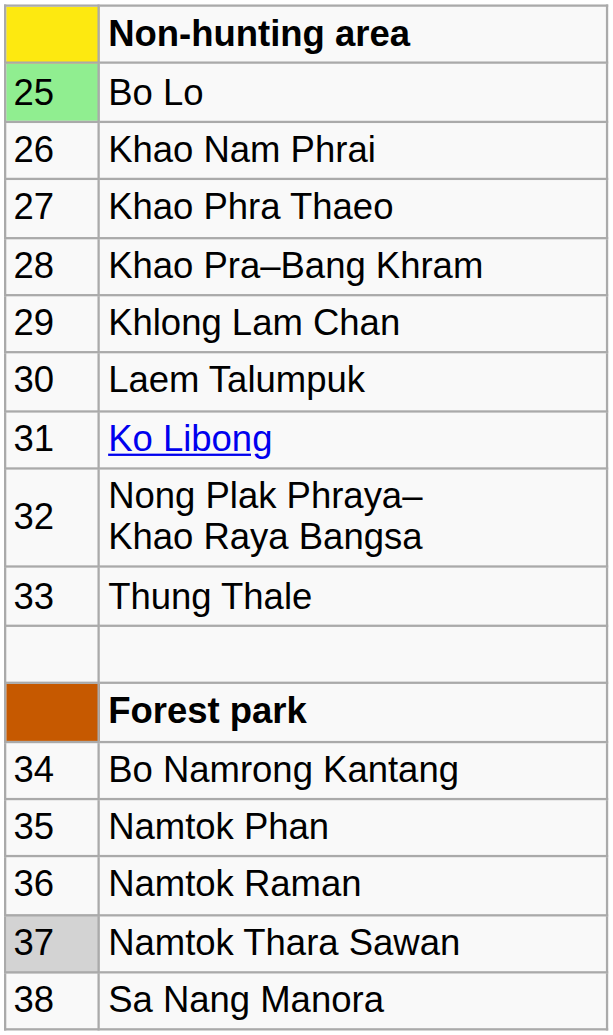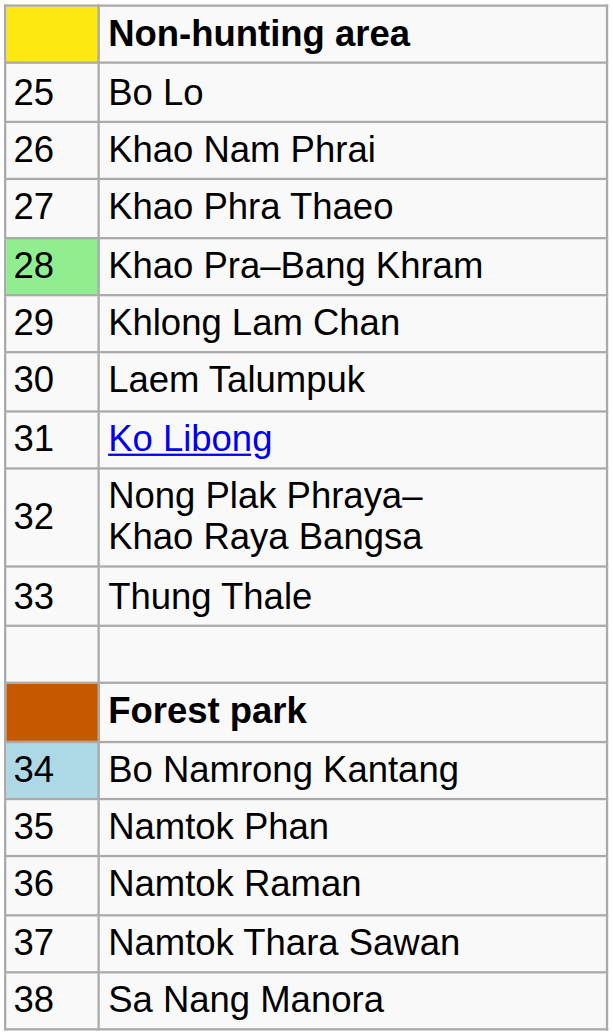(34, 91) lightgreen background -> (34, 91) no background
(34, 265) no background -> (34, 265) lightgreen background
(34, 769) no background -> (34, 769) lightblue background
(34, 942) lightgrey background -> (34, 942) no background
